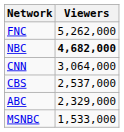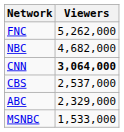(87, 48) bold -> (87, 48) normal
(87, 66) normal -> (87, 66) bold
